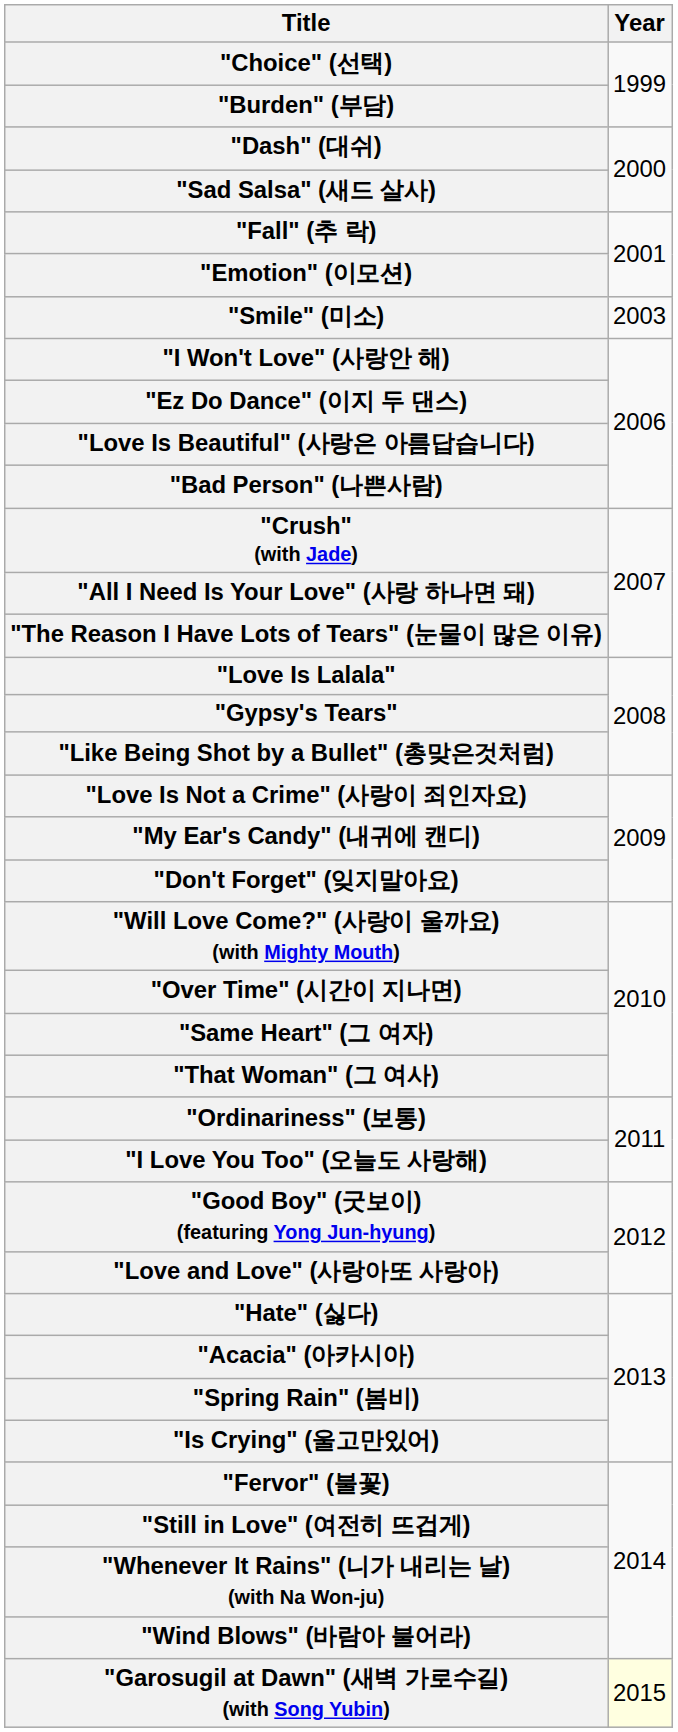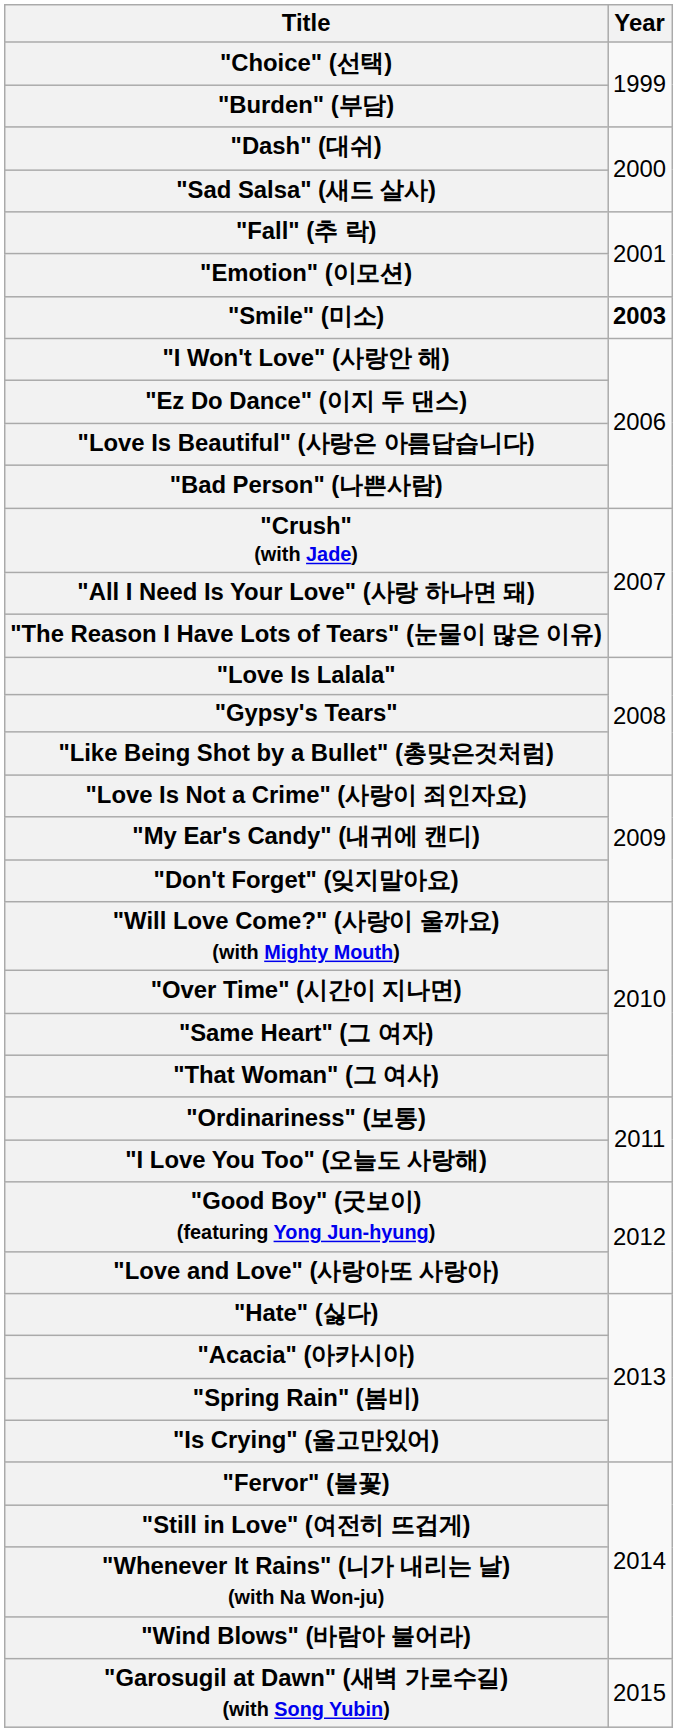(640, 317) normal -> (640, 317) bold
(640, 1692) lightyellow background -> (640, 1692) no background
